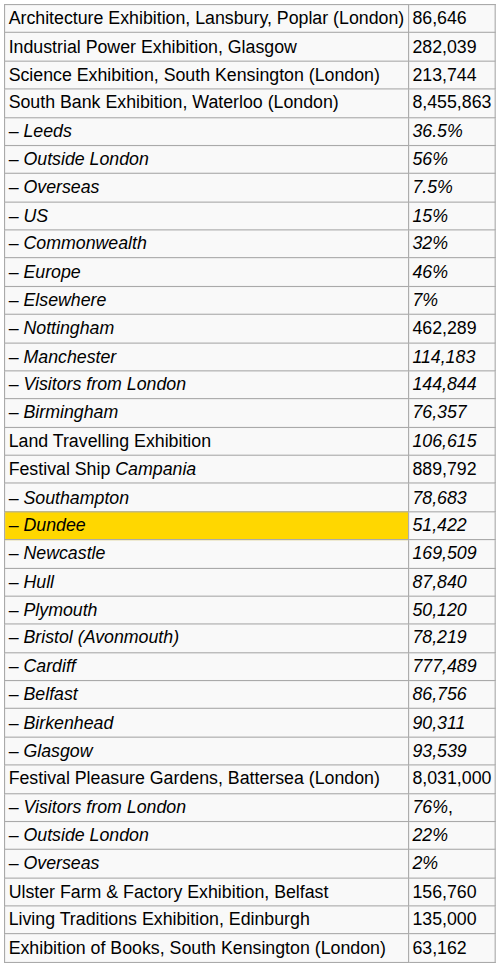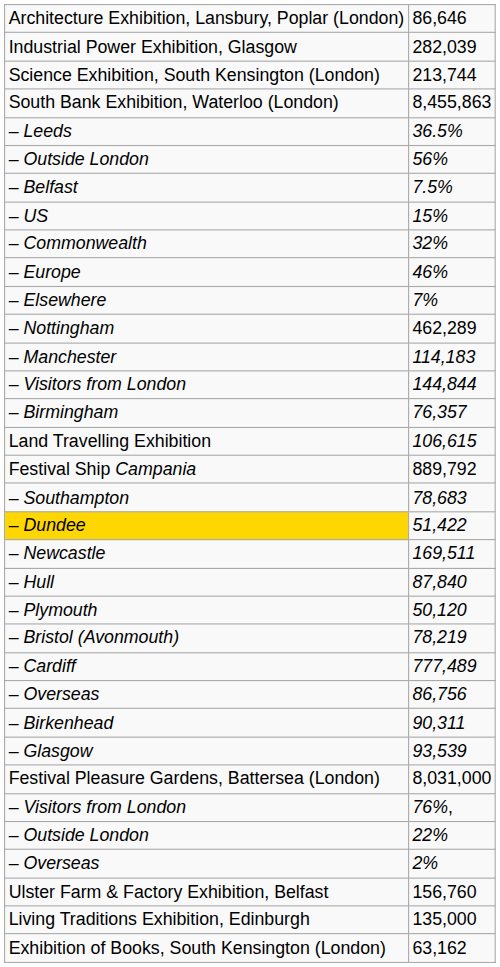(54, 187) – Overseas -> (43, 187) – Belfast
(444, 553) 169,509 -> (444, 553) 169,511
(43, 694) – Belfast -> (54, 694) – Overseas
